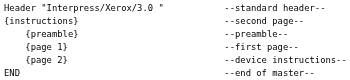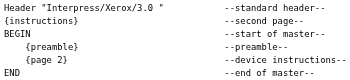+ row: (17, 34)
- row: (36, 47)
